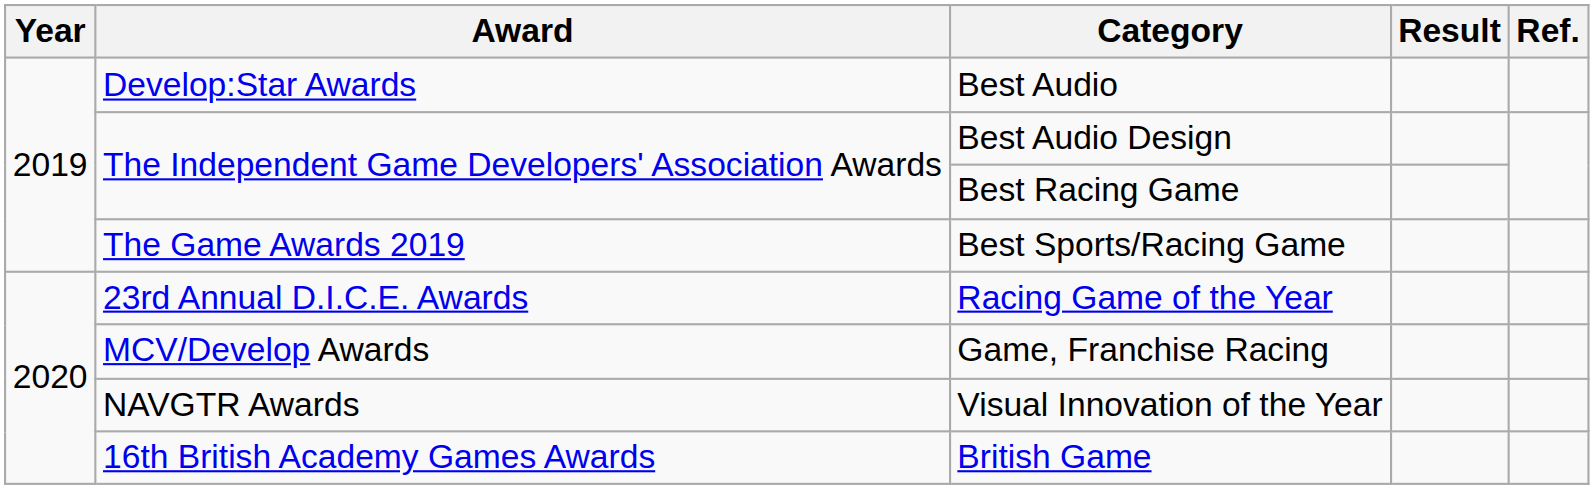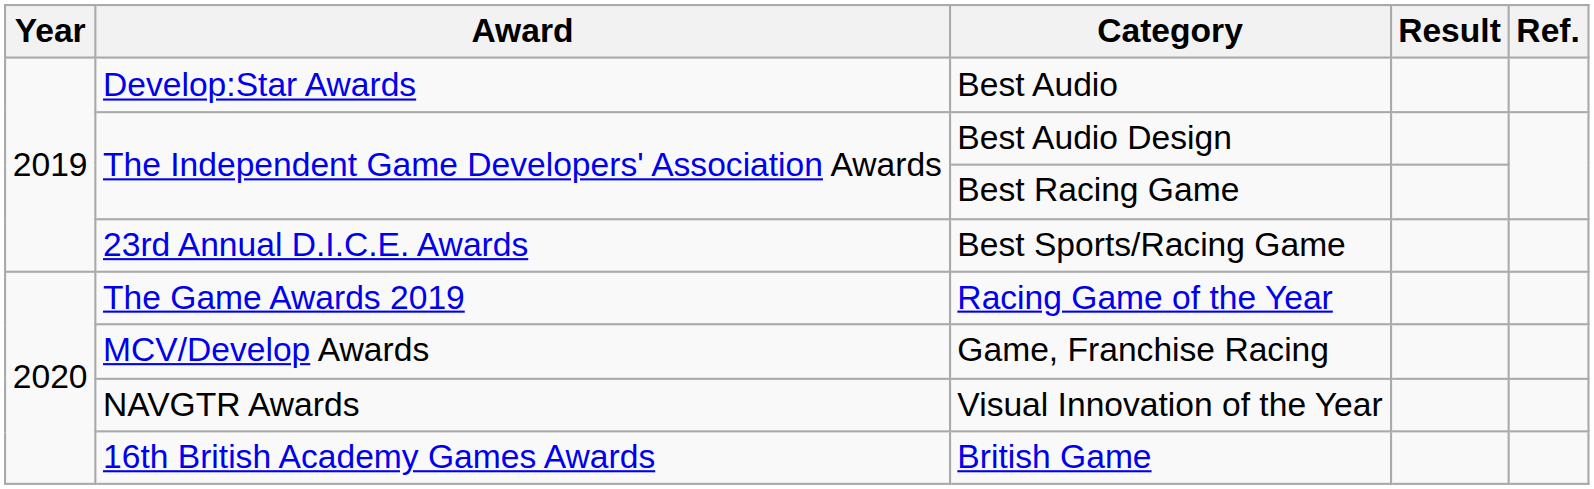(284, 244) The Game Awards 2019 -> (316, 244) 23rd Annual D.I.C.E. Awards
(316, 297) 23rd Annual D.I.C.E. Awards -> (284, 297) The Game Awards 2019
